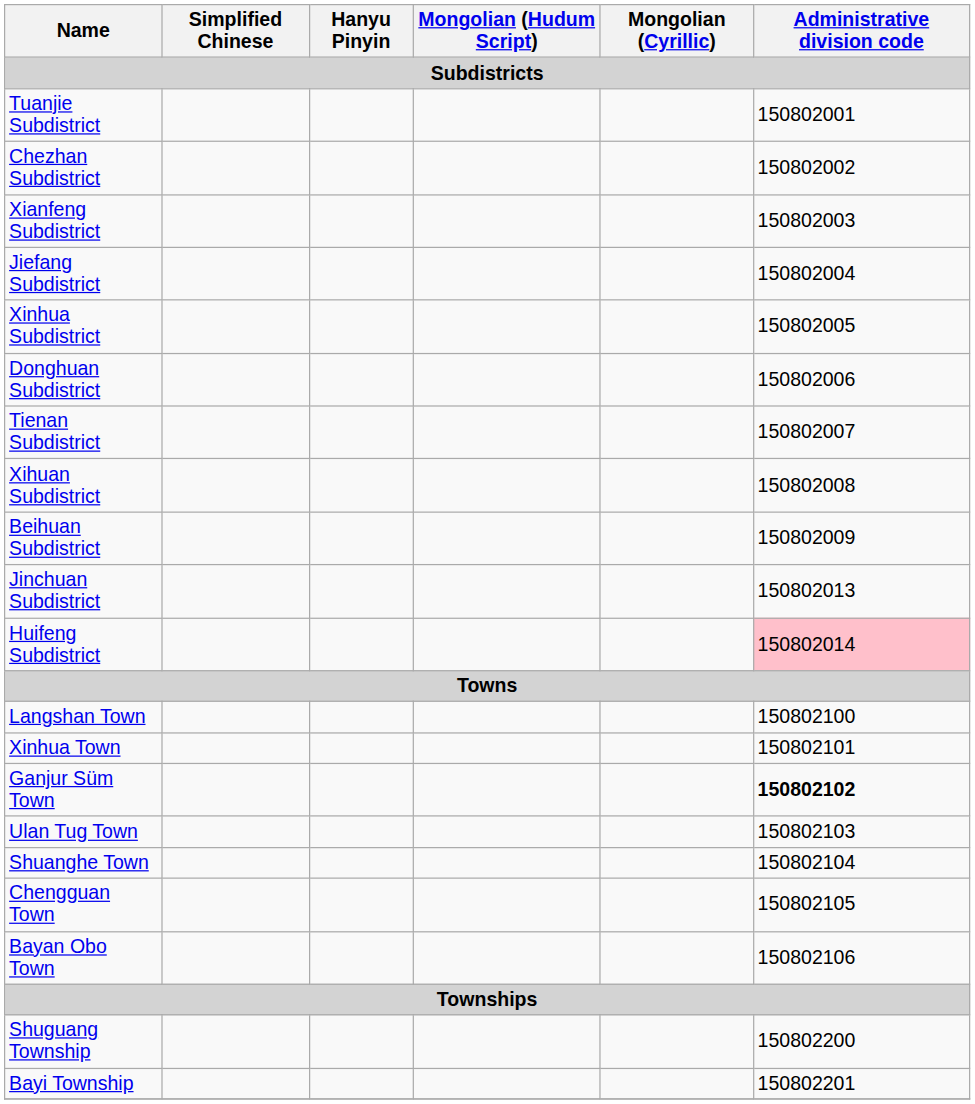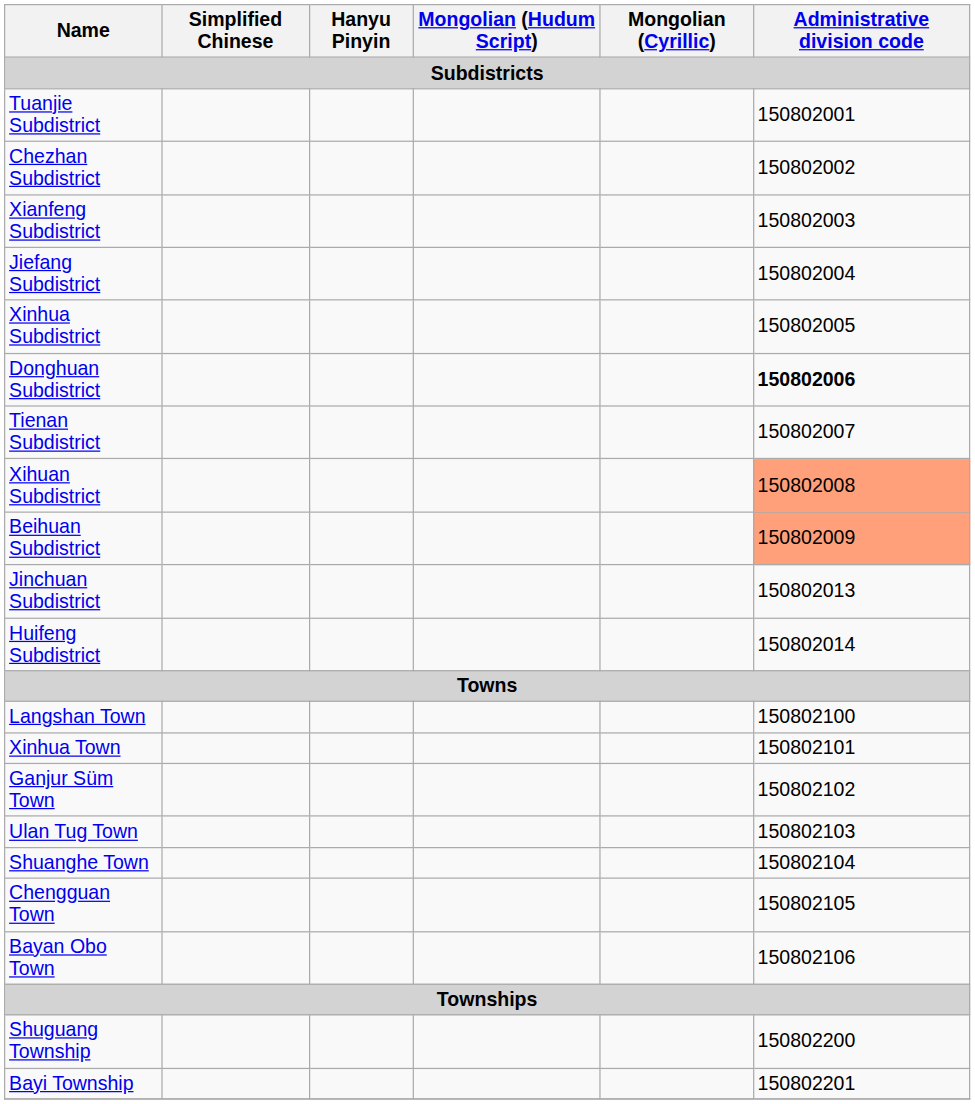(806, 379) normal -> (806, 379) bold
(806, 485) no background -> (806, 485) lightsalmon background
(806, 538) no background -> (806, 538) lightsalmon background
(806, 644) pink background -> (806, 644) no background
(806, 789) bold -> (806, 789) normal
